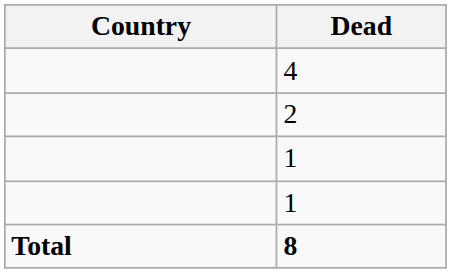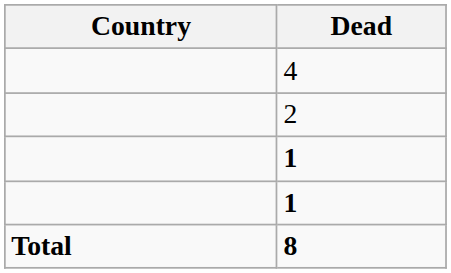(290, 158) normal -> (290, 158) bold
(290, 202) normal -> (290, 202) bold
